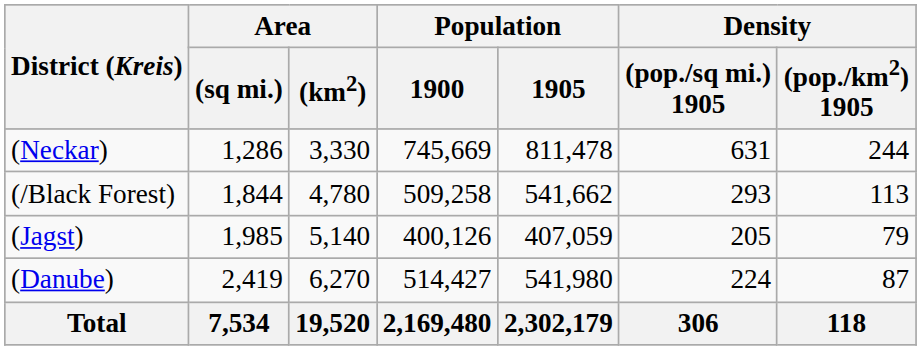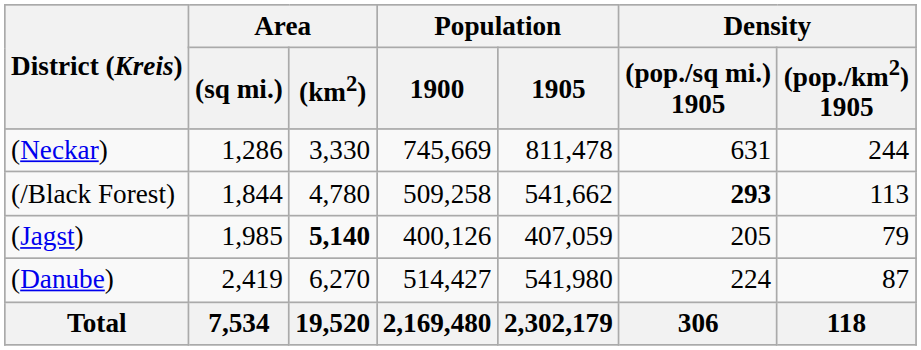(751, 193) normal -> (751, 193) bold
(340, 236) normal -> (340, 236) bold
